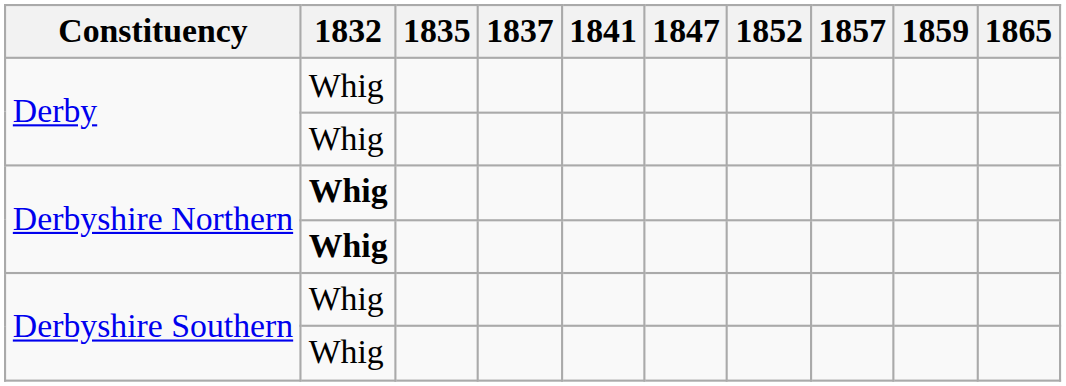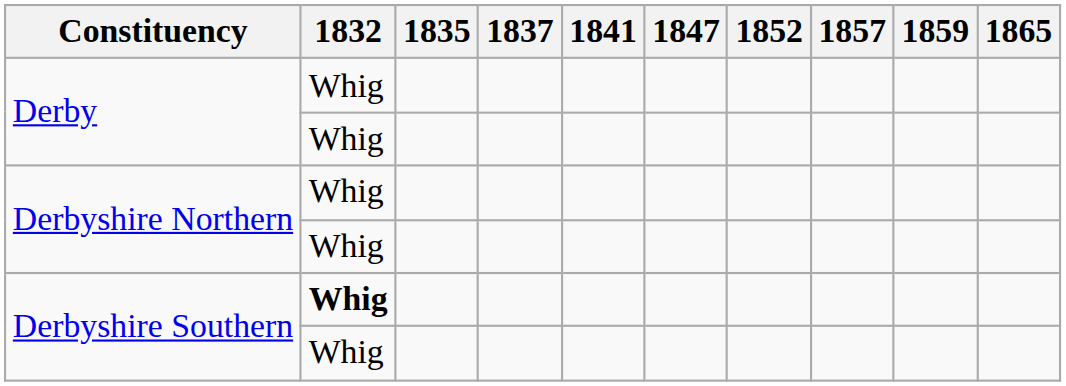(348, 191) bold -> (346, 191) normal
(348, 245) bold -> (346, 245) normal
(346, 298) normal -> (348, 298) bold
